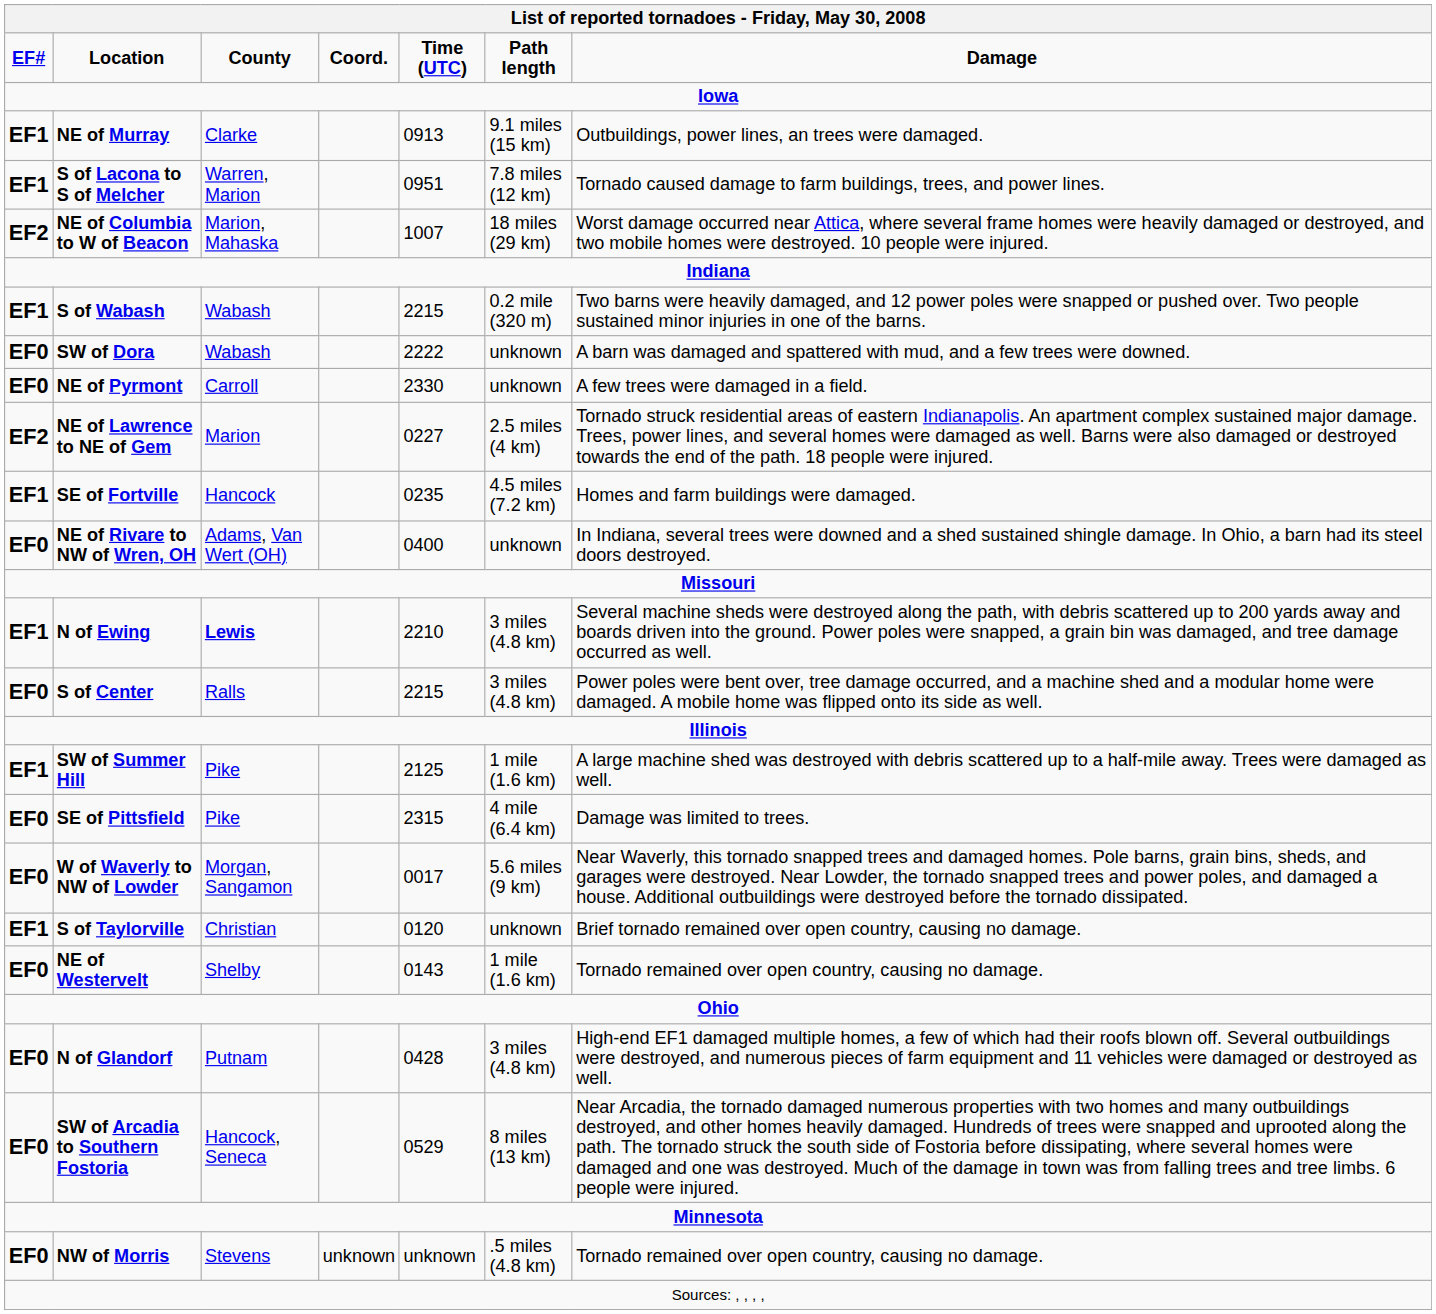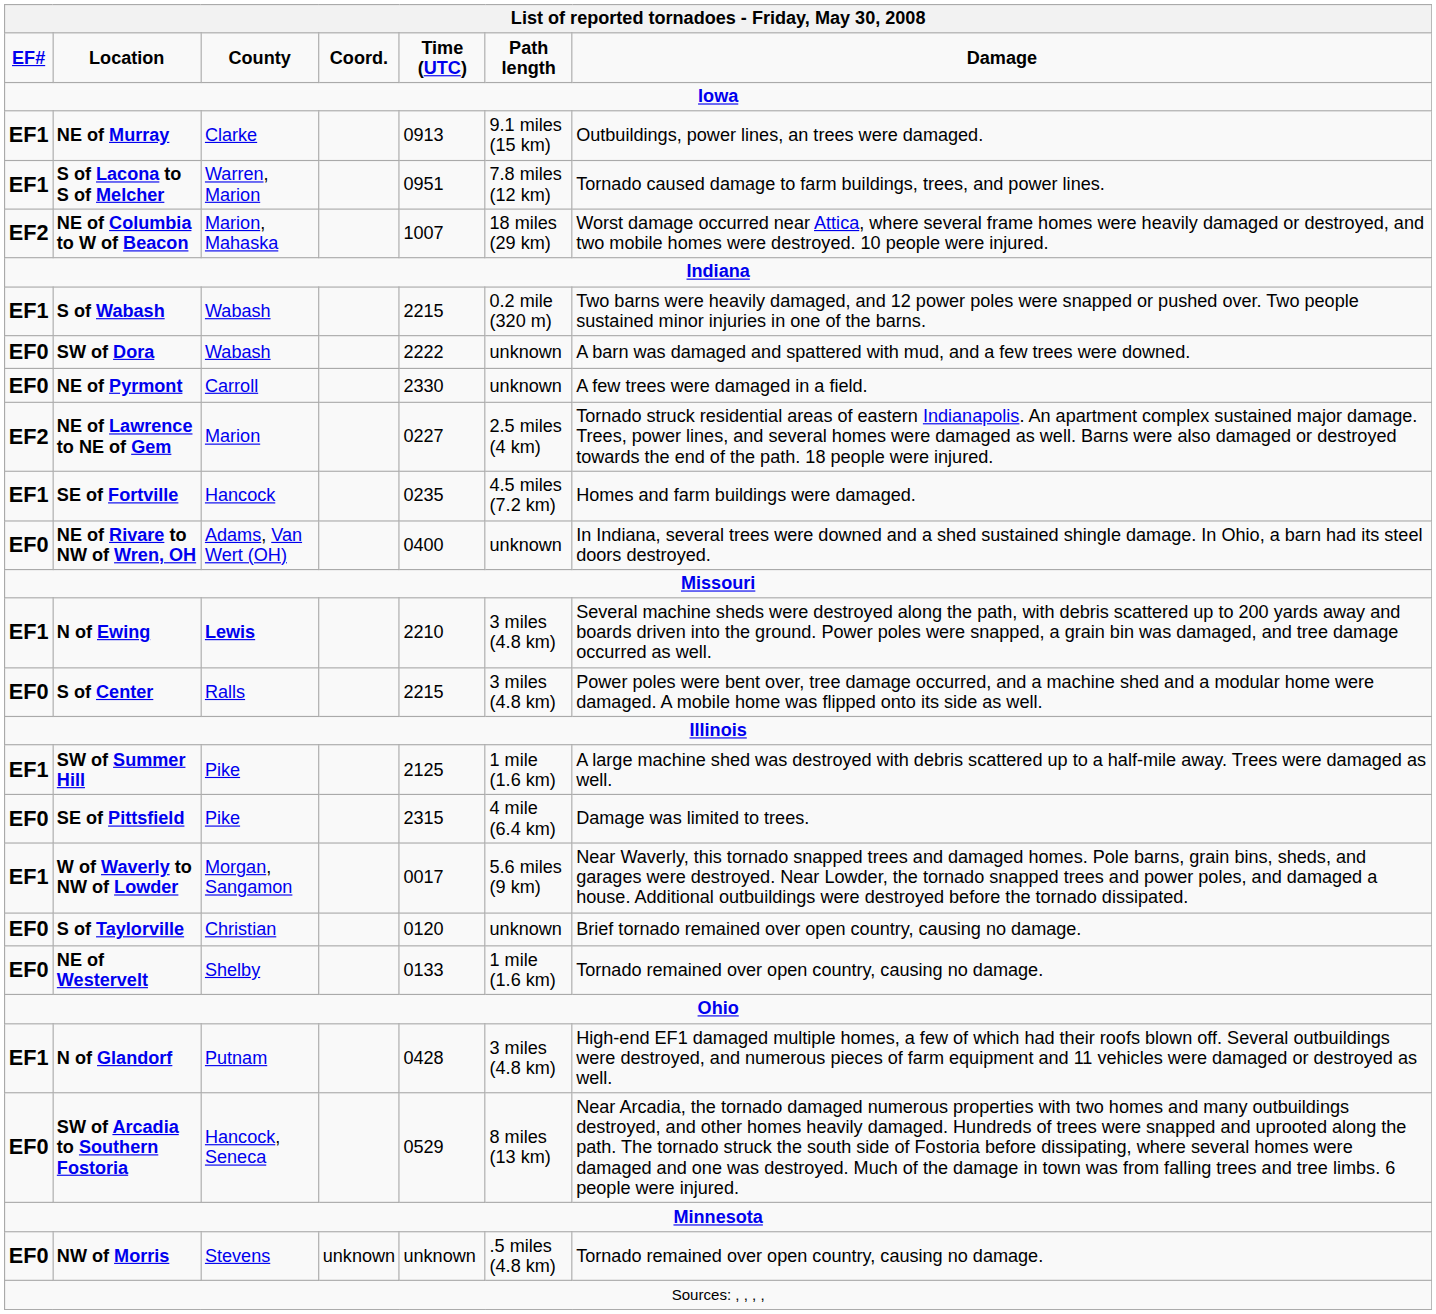(29, 877) EF0 -> (29, 877) EF1
(29, 929) EF1 -> (29, 929) EF0
(424, 970) 0143 -> (424, 970) 0133
(29, 1058) EF0 -> (29, 1058) EF1
